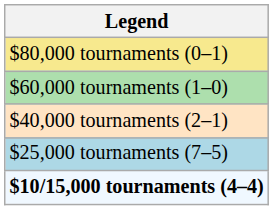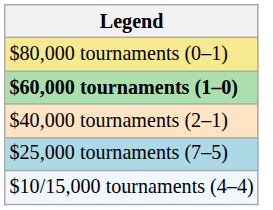(119, 87) normal -> (124, 87) bold
(137, 186) bold -> (132, 186) normal
